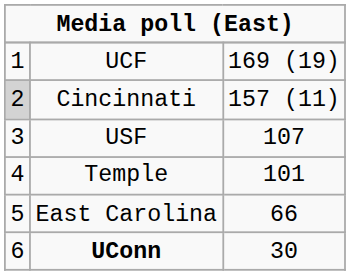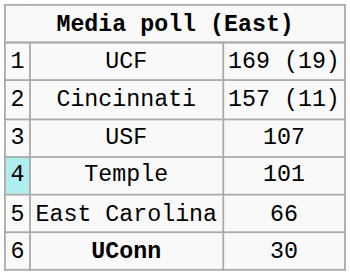(17, 100) lightgrey background -> (17, 100) no background
(17, 176) no background -> (17, 176) paleturquoise background
